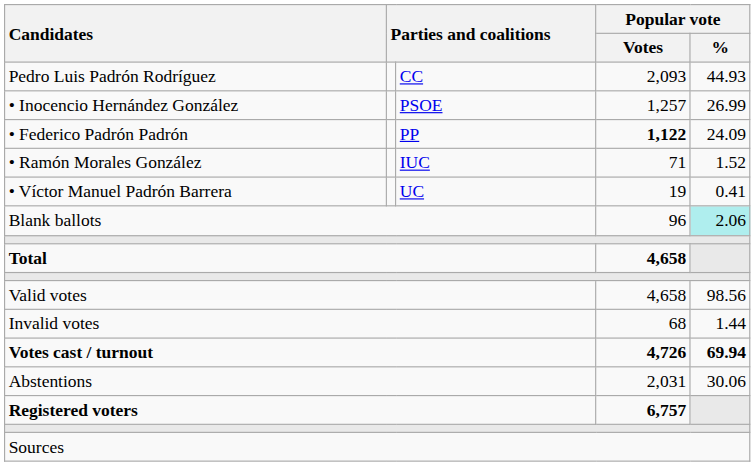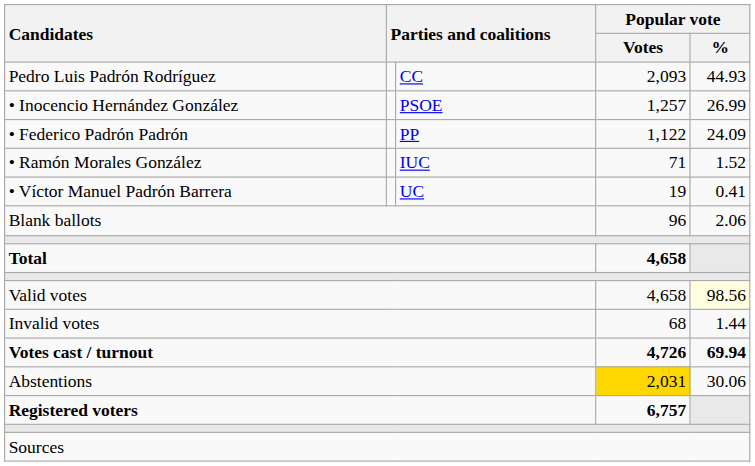(666, 134) bold -> (666, 134) normal
(731, 220) paleturquoise background -> (731, 220) no background
(726, 294) no background -> (726, 294) lightyellow background
(666, 381) no background -> (666, 381) gold background
